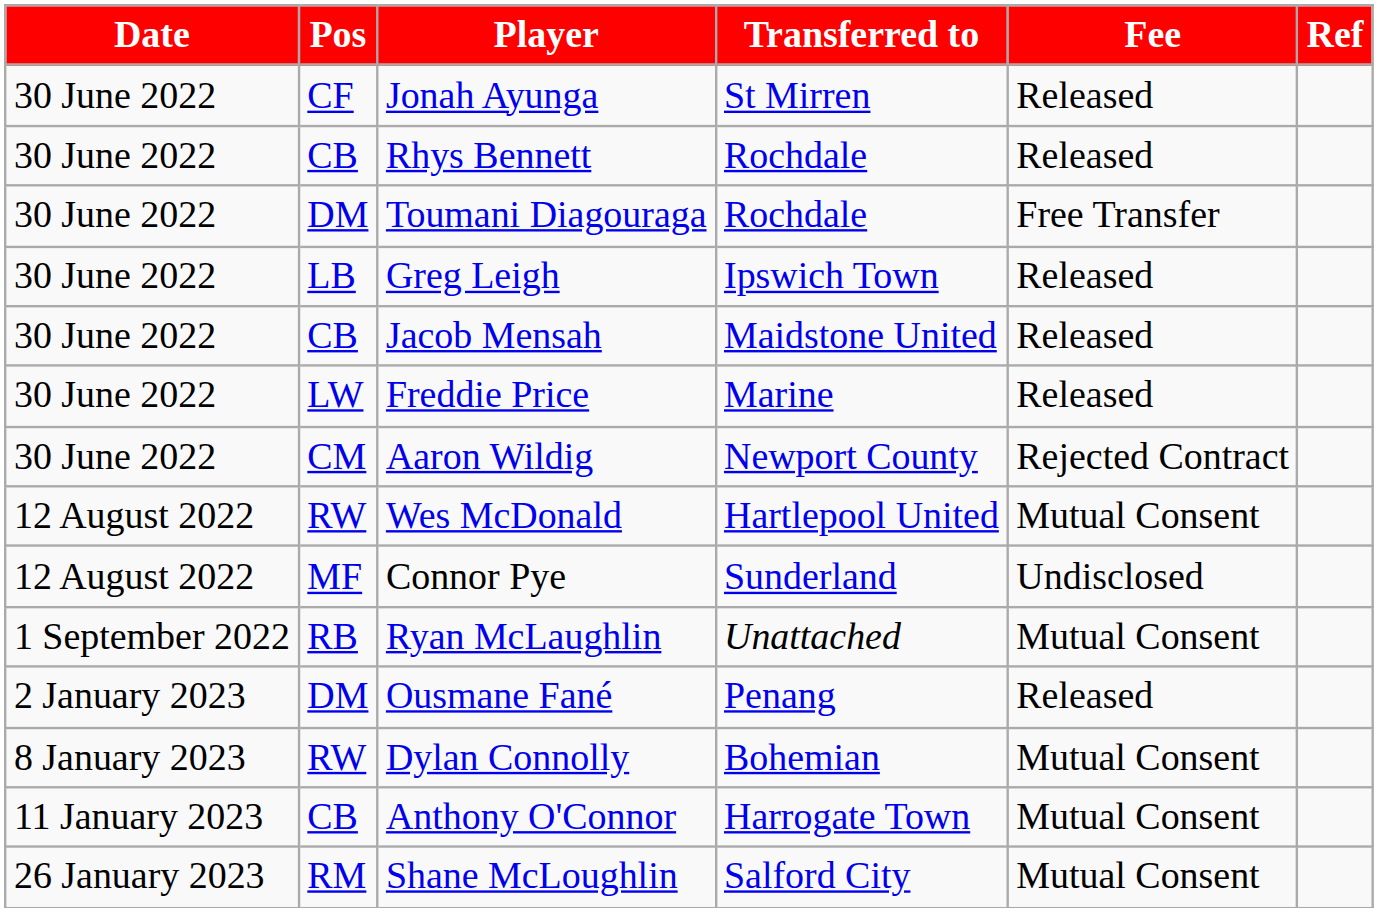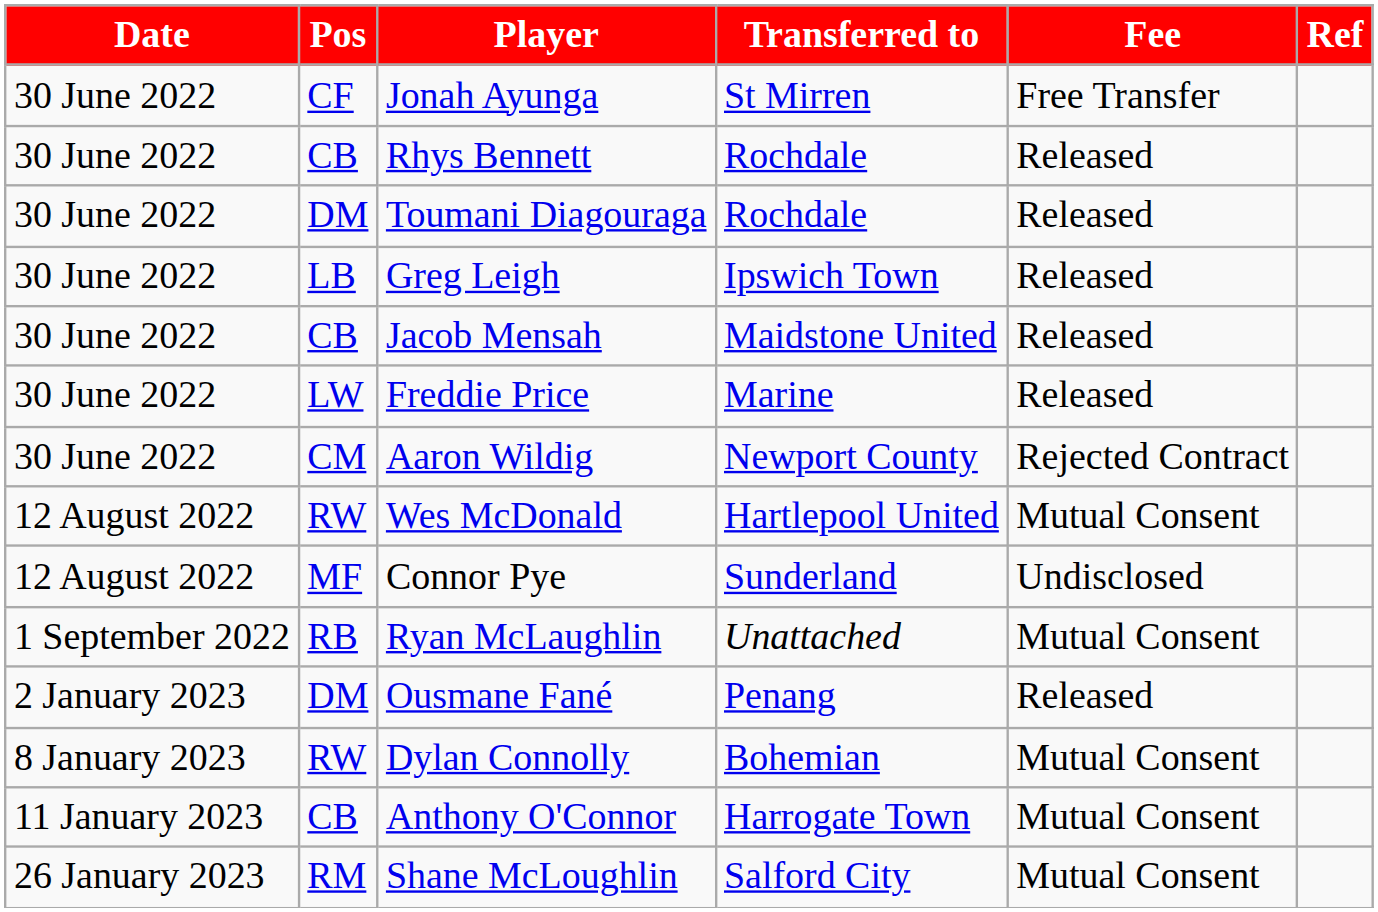(1085, 94) Released -> (1118, 94) Free Transfer
(1118, 214) Free Transfer -> (1085, 214) Released
